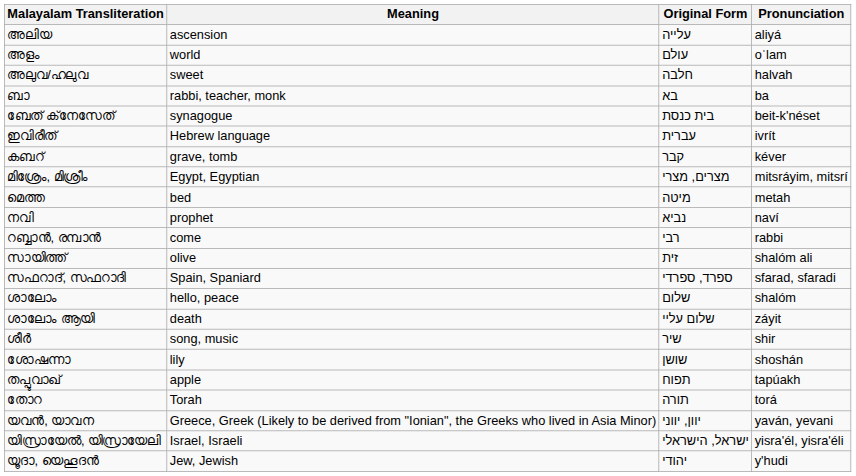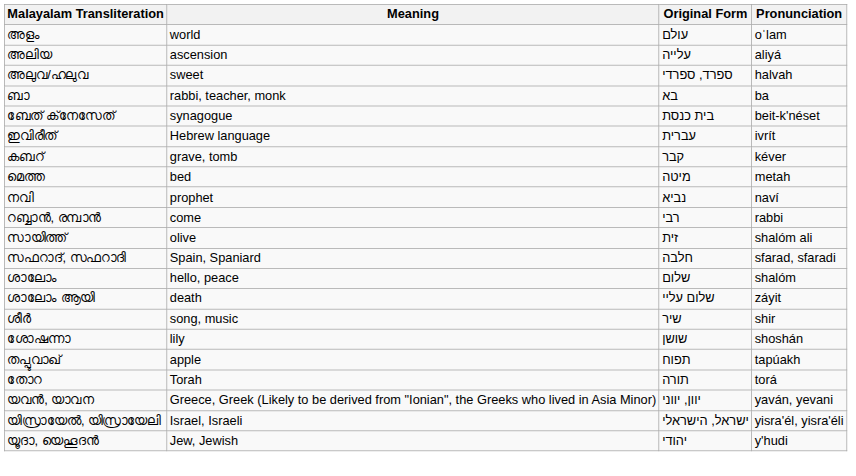rows swapped: (23, 55) <-> (29, 34)
(677, 75) חלבה -> (697, 75) ספרד, ספרדי
- row: (48, 177)
(697, 278) ספרד, ספרדי -> (677, 258) חלבה
